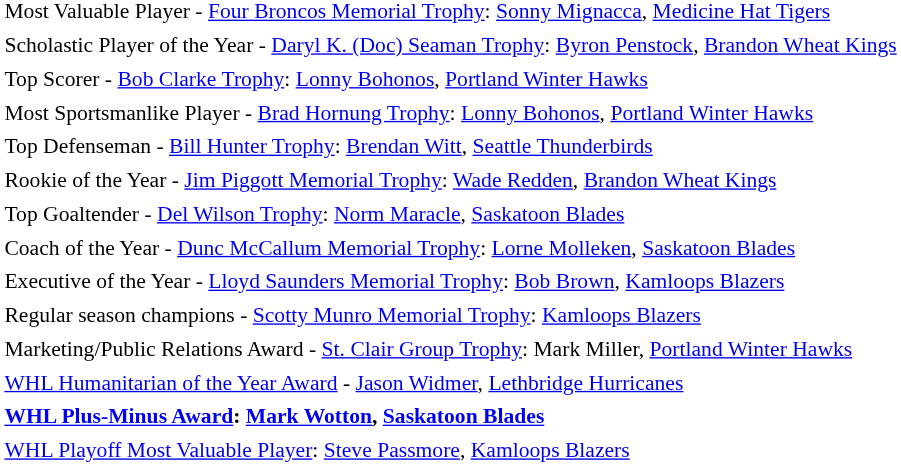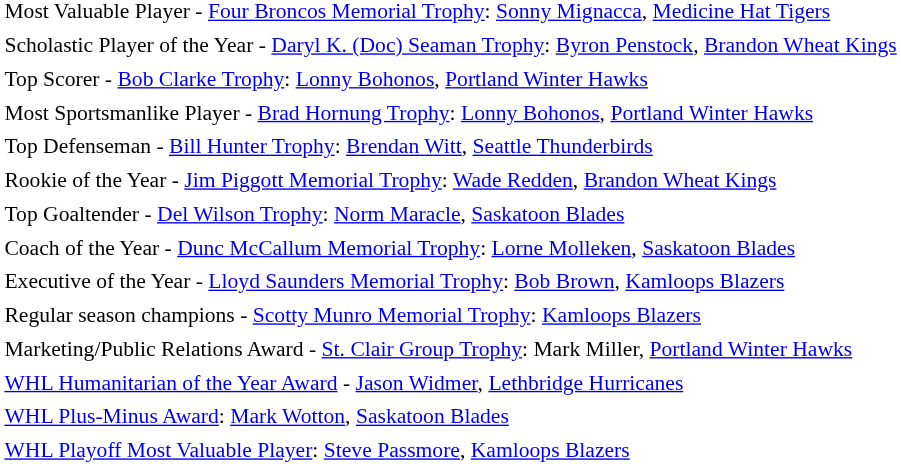(274, 416) bold -> (257, 416) normal
